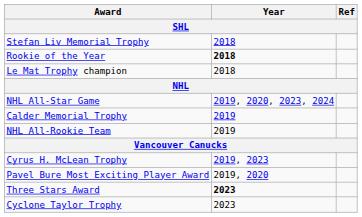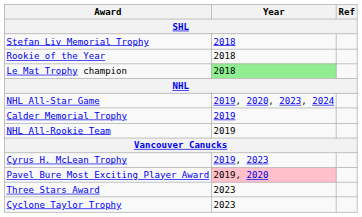(225, 56) bold -> (225, 56) normal
(225, 71) no background -> (225, 71) lightgreen background
(241, 175) no background -> (241, 175) pink background
(225, 190) bold -> (225, 190) normal
